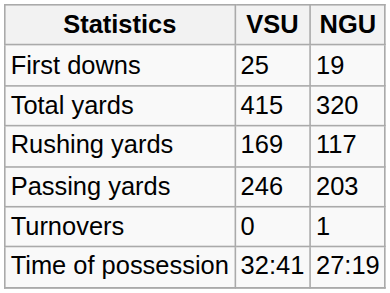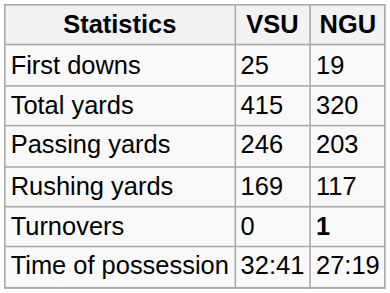rows swapped: (92, 145) <-> (91, 186)
(323, 226) normal -> (323, 226) bold
